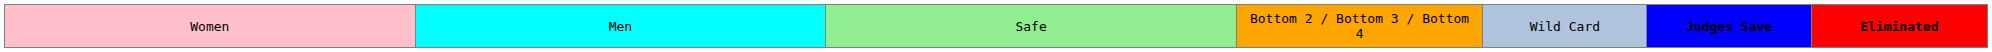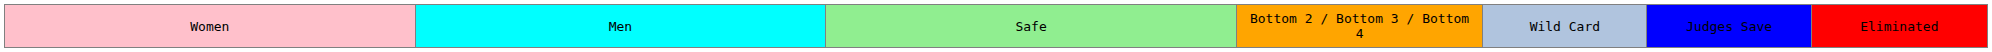(1729, 26) bold -> (1729, 26) normal
(1899, 26) bold -> (1899, 26) normal
